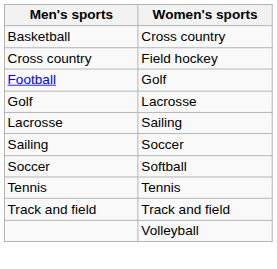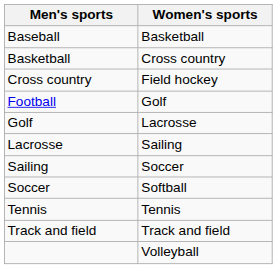+ row: (34, 36)
